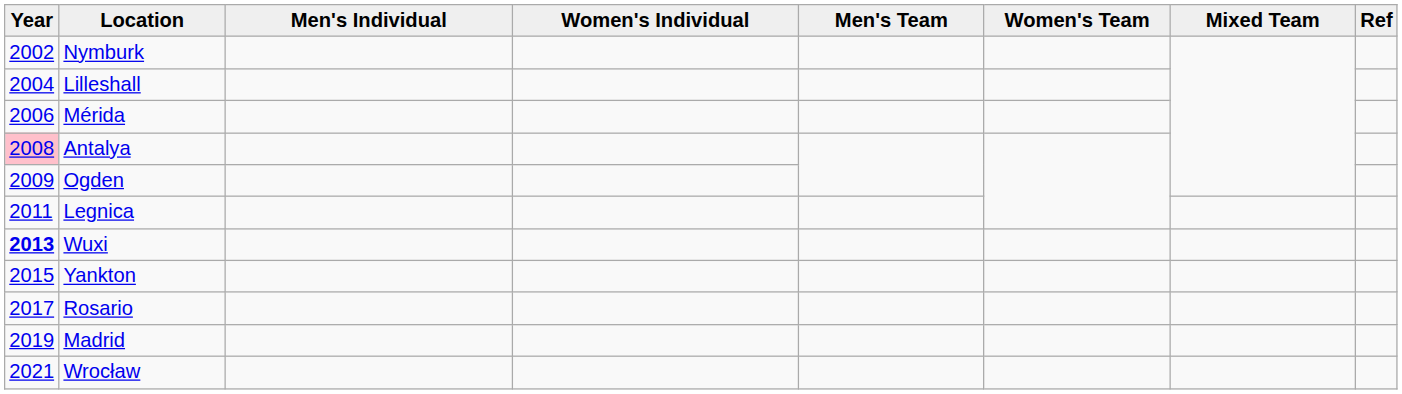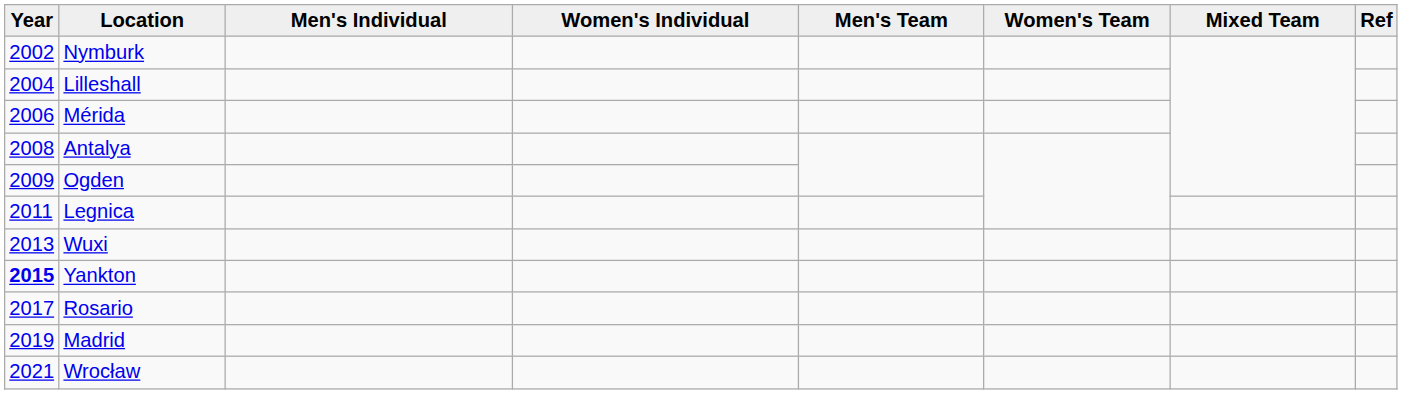(32, 148) pink background -> (32, 148) no background
(32, 244) bold -> (32, 244) normal
(32, 276) normal -> (32, 276) bold
